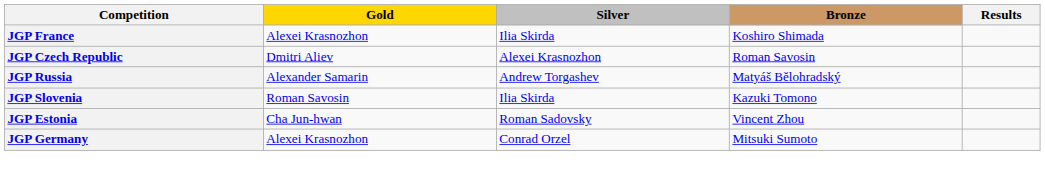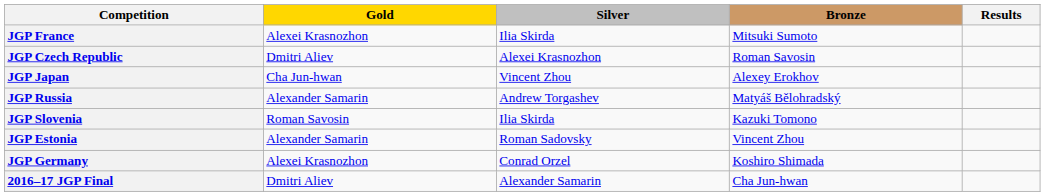(778, 35) Koshiro Shimada -> (775, 35) Mitsuki Sumoto
+ row: (38, 77)
(304, 118) Cha Jun-hwan -> (317, 139) Alexander Samarin
(775, 139) Mitsuki Sumoto -> (778, 160) Koshiro Shimada
+ row: (60, 181)
